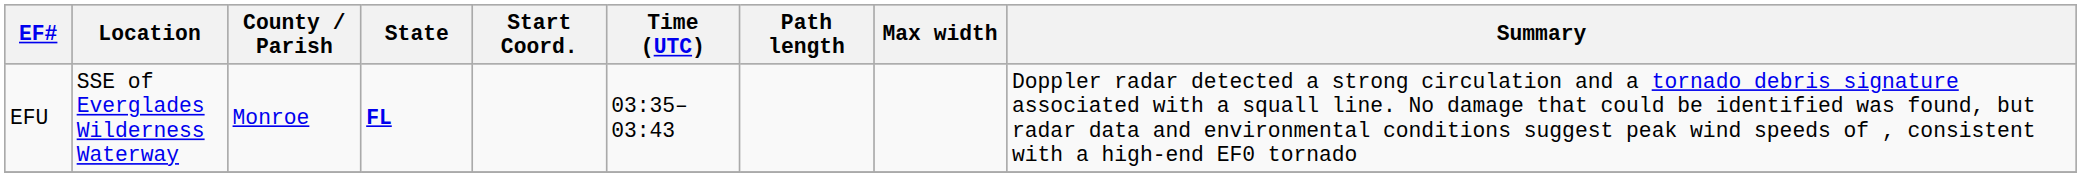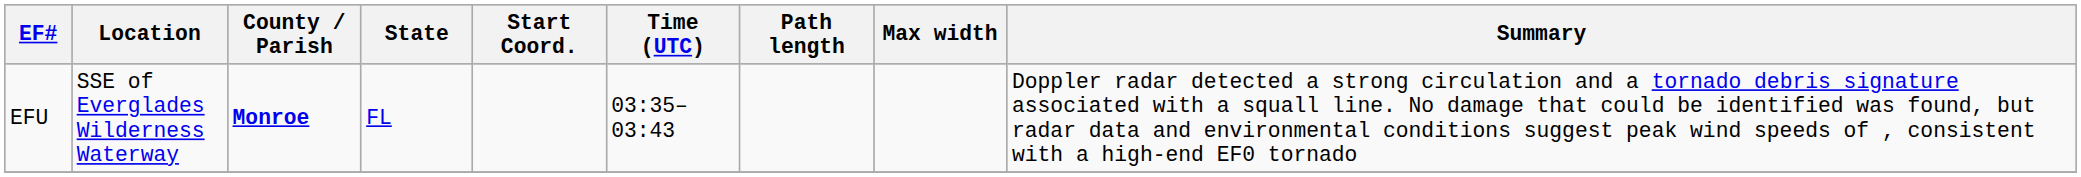(271, 118) normal -> (271, 118) bold
(379, 118) bold -> (379, 118) normal
